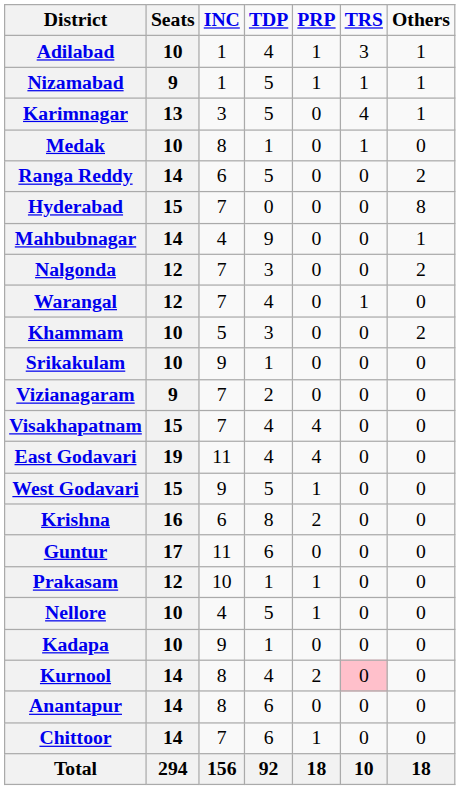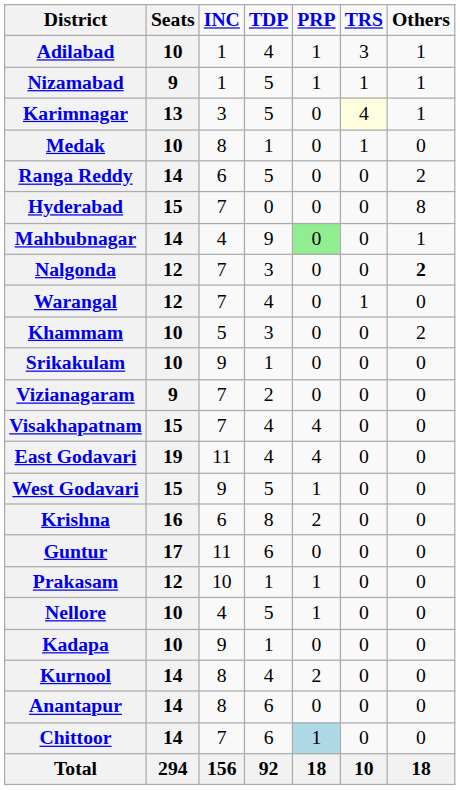(364, 113) no background -> (364, 113) lightyellow background
(316, 238) no background -> (316, 238) lightgreen background
(421, 269) normal -> (421, 269) bold
(364, 675) pink background -> (364, 675) no background
(316, 737) no background -> (316, 737) lightblue background
